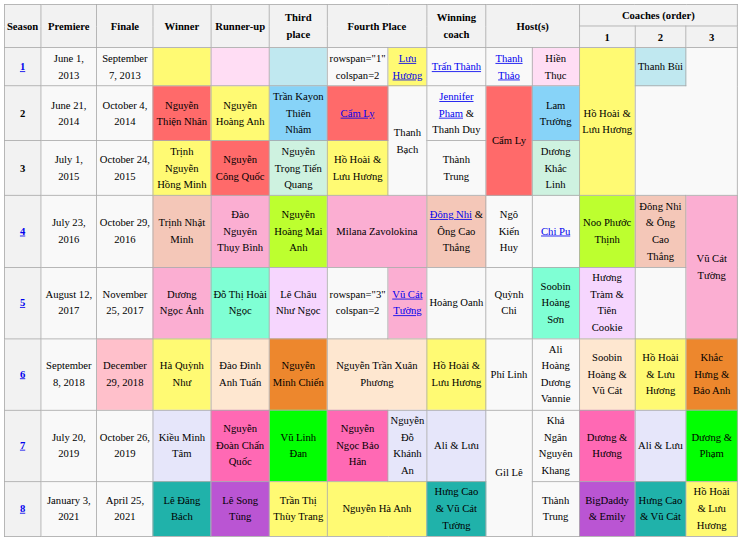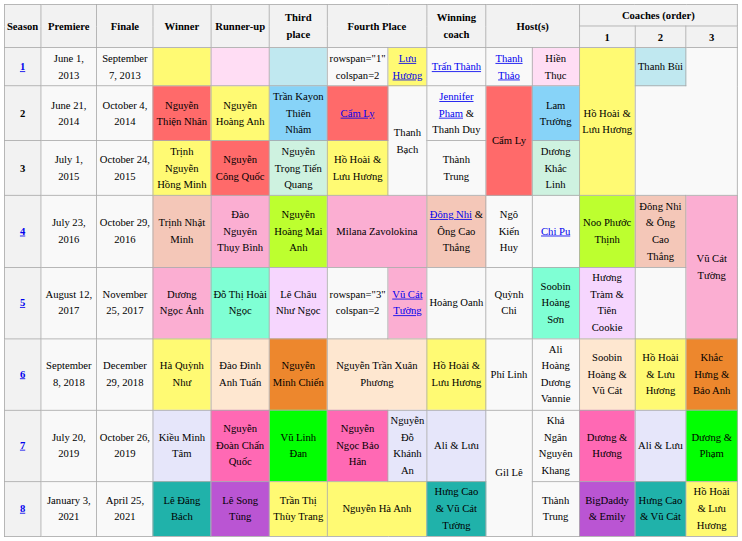(125, 374) pink background -> (125, 374) no background
